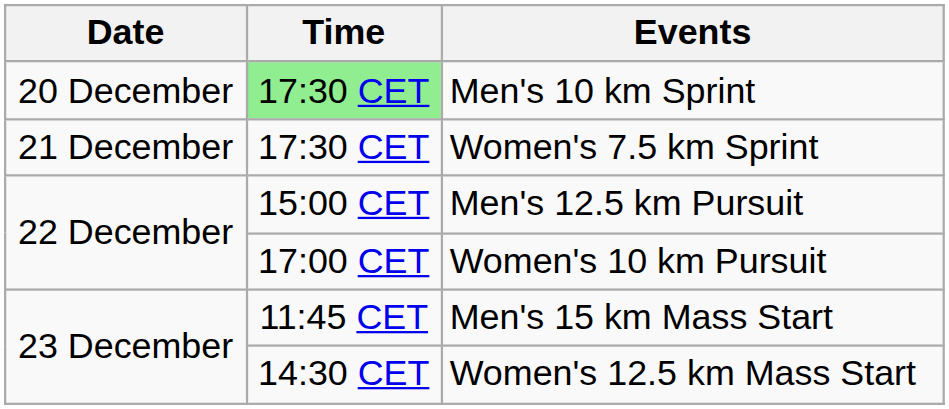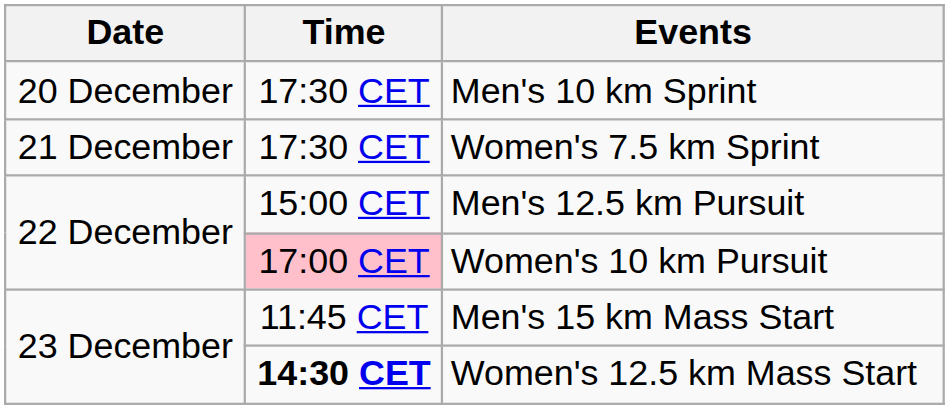(344, 89) lightgreen background -> (344, 89) no background
(344, 260) no background -> (344, 260) pink background
(344, 373) normal -> (344, 373) bold
